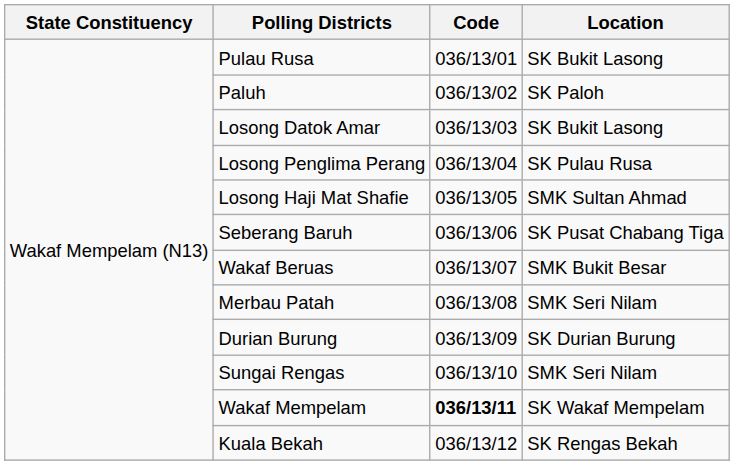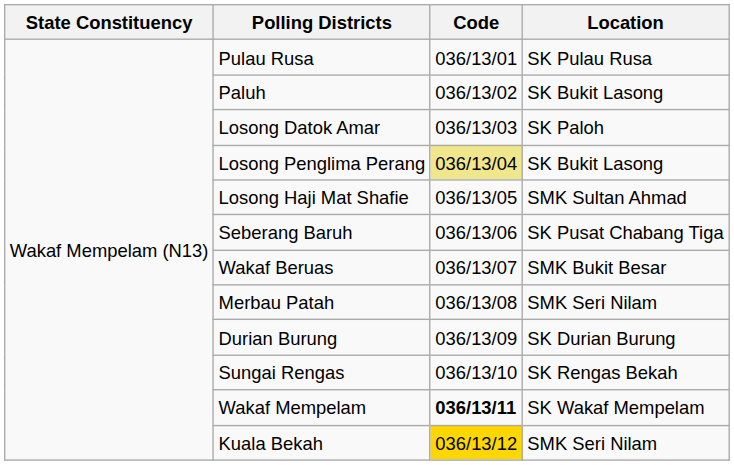(595, 58) SK Bukit Lasong -> (590, 58) SK Pulau Rusa
(566, 93) SK Paloh -> (595, 93) SK Bukit Lasong
(595, 128) SK Bukit Lasong -> (566, 128) SK Paloh
(476, 163) no background -> (476, 163) khaki background
(590, 163) SK Pulau Rusa -> (595, 163) SK Bukit Lasong
(592, 373) SMK Seri Nilam -> (602, 373) SK Rengas Bekah
(476, 443) no background -> (476, 443) gold background
(602, 443) SK Rengas Bekah -> (592, 443) SMK Seri Nilam
